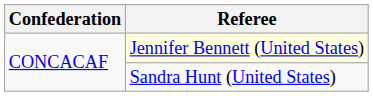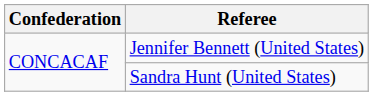(247, 47) lightyellow background -> (247, 47) no background
